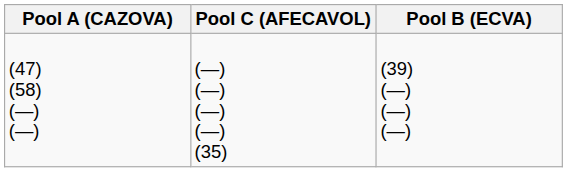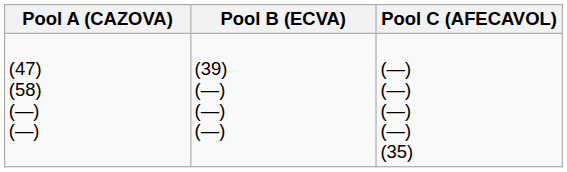columns swapped: (469, 19) <-> (283, 19)
